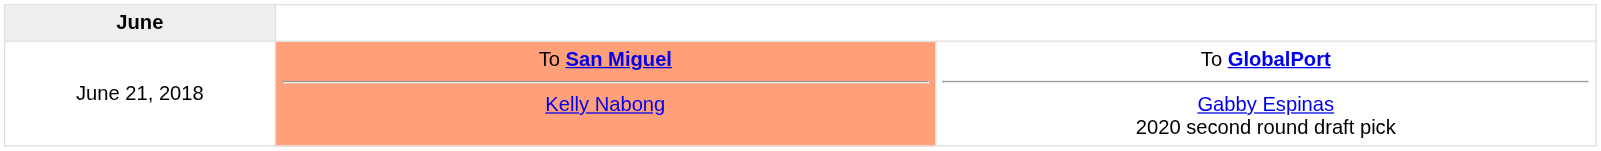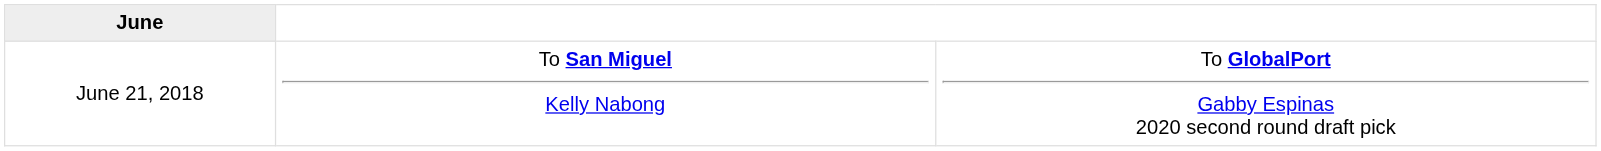(605, 81) lightsalmon background -> (605, 81) no background
